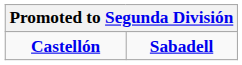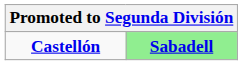(182, 45) no background -> (182, 45) lightgreen background
